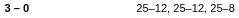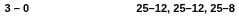(186, 8) normal -> (186, 8) bold
